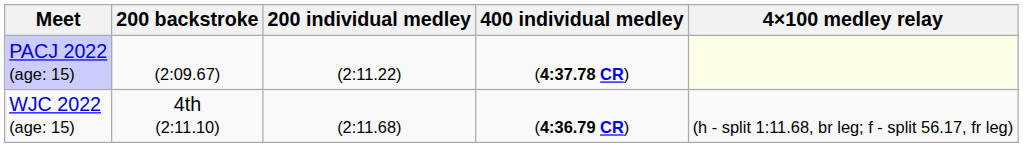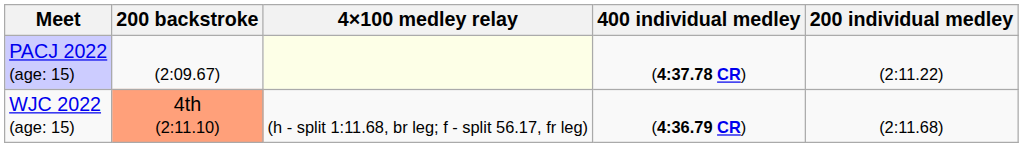columns swapped: (369, 20) <-> (853, 20)
(187, 115) no background -> (187, 115) lightsalmon background
